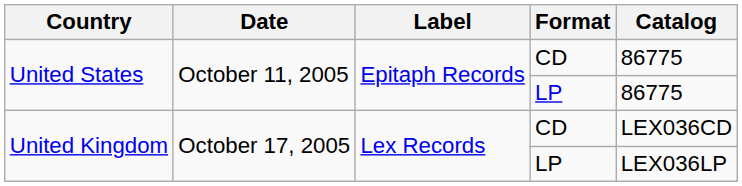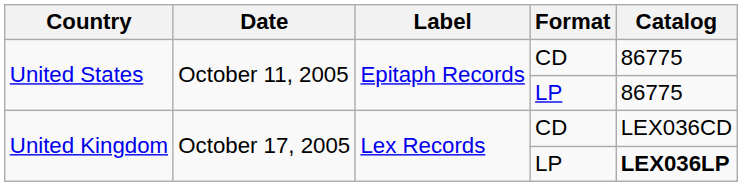(674, 163) normal -> (675, 163) bold
